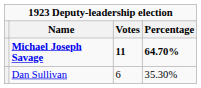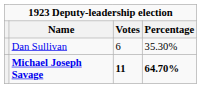rows swapped: (47, 52) <-> (39, 74)
